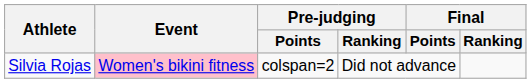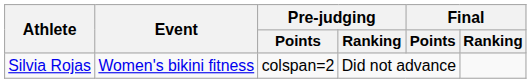(176, 66) pink background -> (176, 66) no background
